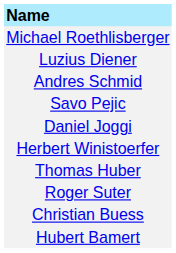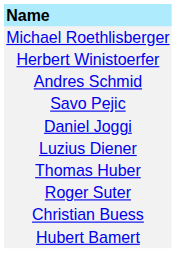(88, 60) Luzius Diener -> (88, 60) Herbert Winistoerfer
(88, 148) Herbert Winistoerfer -> (88, 148) Luzius Diener
